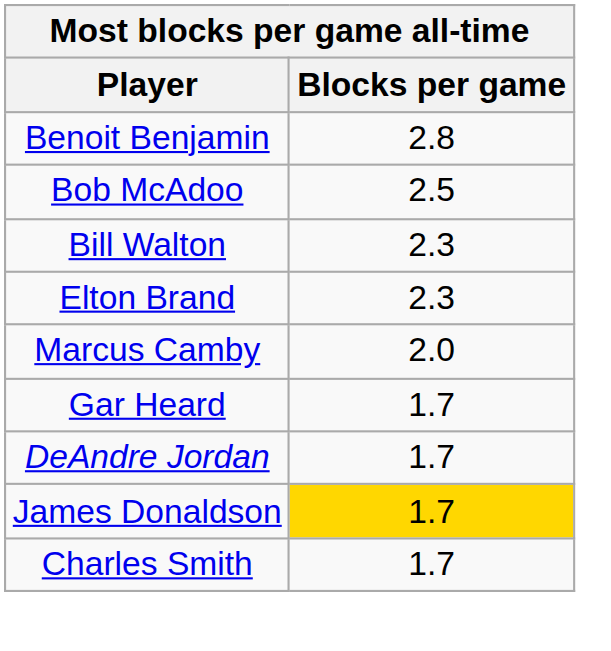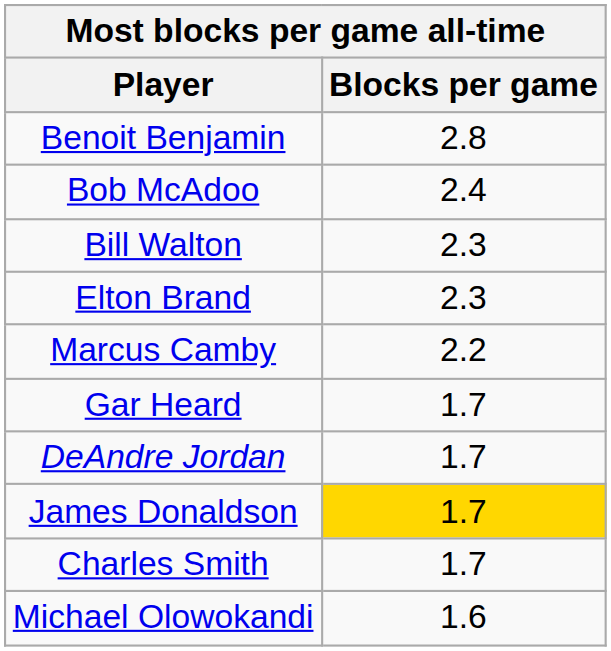(432, 191) 2.5 -> (463, 191) 2.4
(432, 350) 2.0 -> (463, 350) 2.2
+ row: (163, 617)
